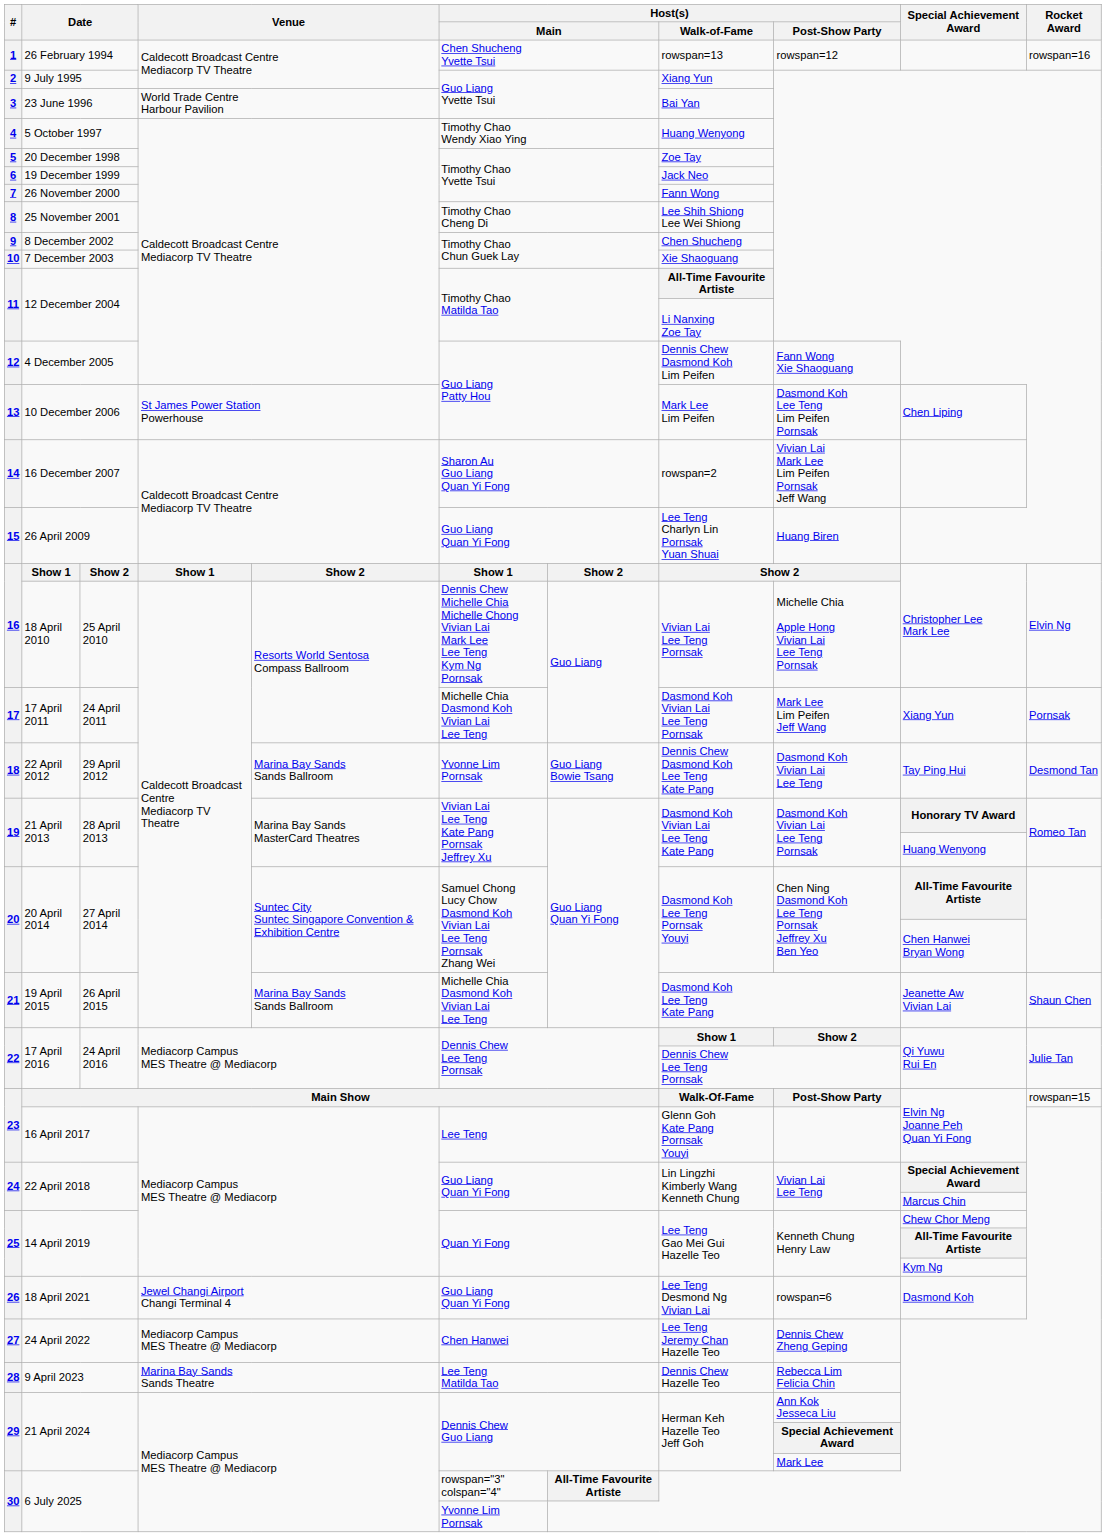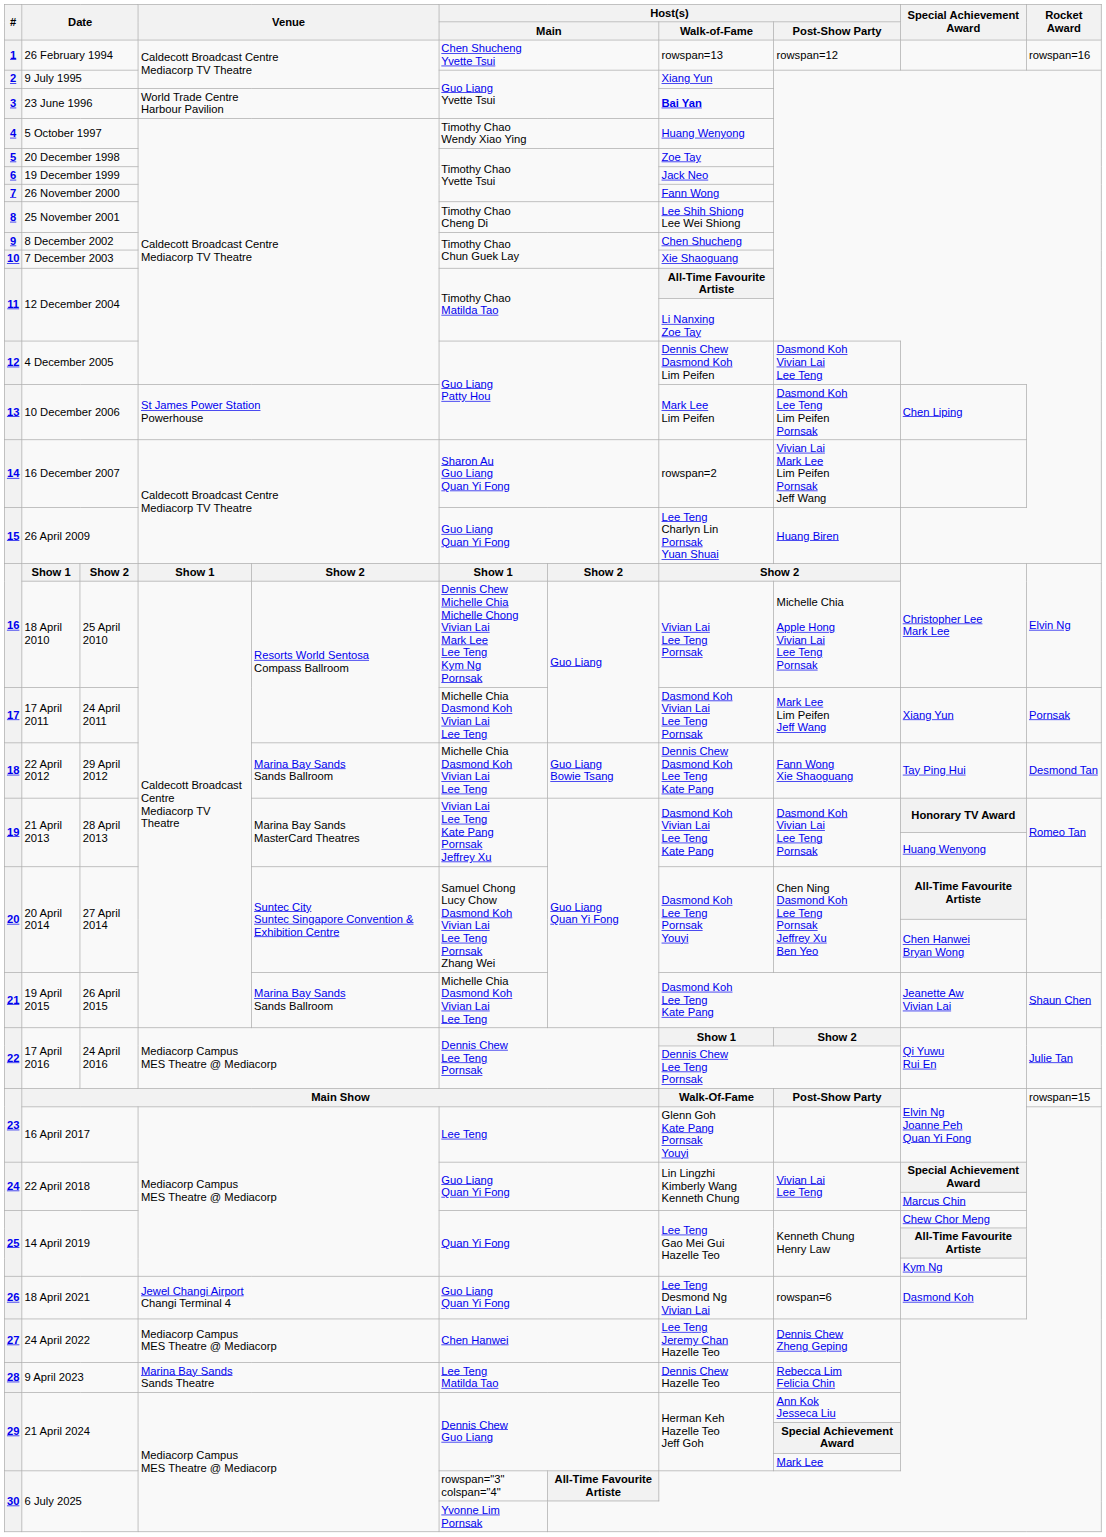(681, 103) normal -> (682, 103) bold
(815, 362) Fann Wong Xie Shaoguang -> (812, 362) Dasmond Koh Vivian Lai Lee Teng
(471, 770) Yvonne Lim Pornsak -> (477, 770) Michelle Chia Dasmond Koh Vivian Lai Lee Teng
(812, 770) Dasmond Koh Vivian Lai Lee Teng -> (815, 770) Fann Wong Xie Shaoguang
